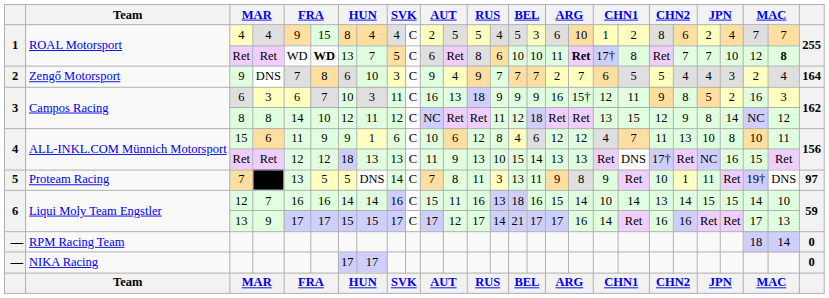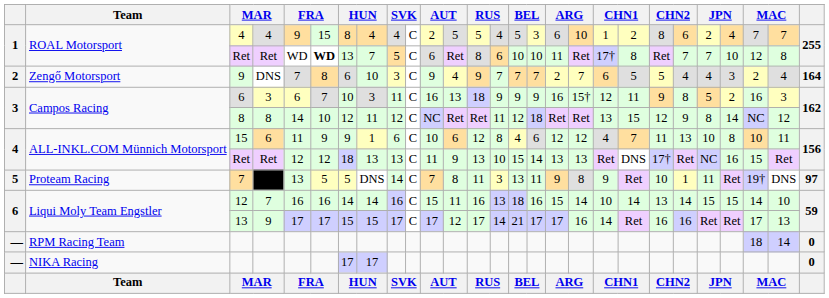(581, 55) bold -> (581, 55) normal
(784, 55) bold -> (784, 55) normal
